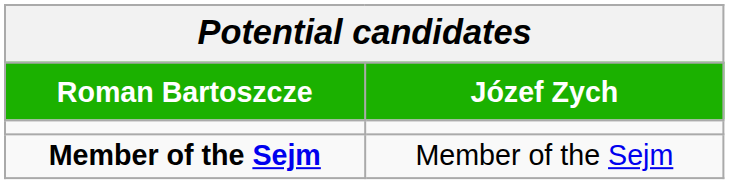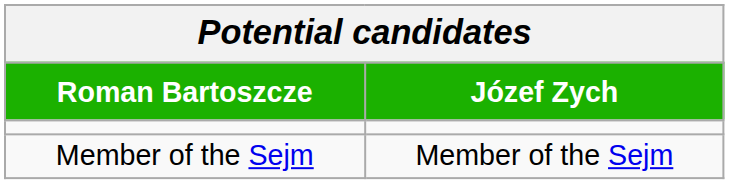(185, 157) bold -> (185, 157) normal
